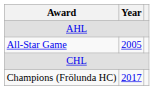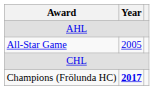(131, 77) normal -> (131, 77) bold
